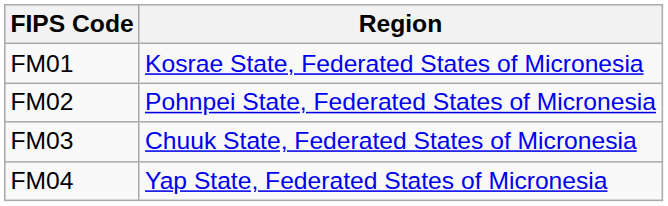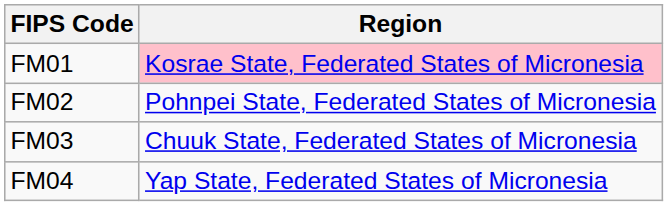(394, 63) no background -> (394, 63) pink background
